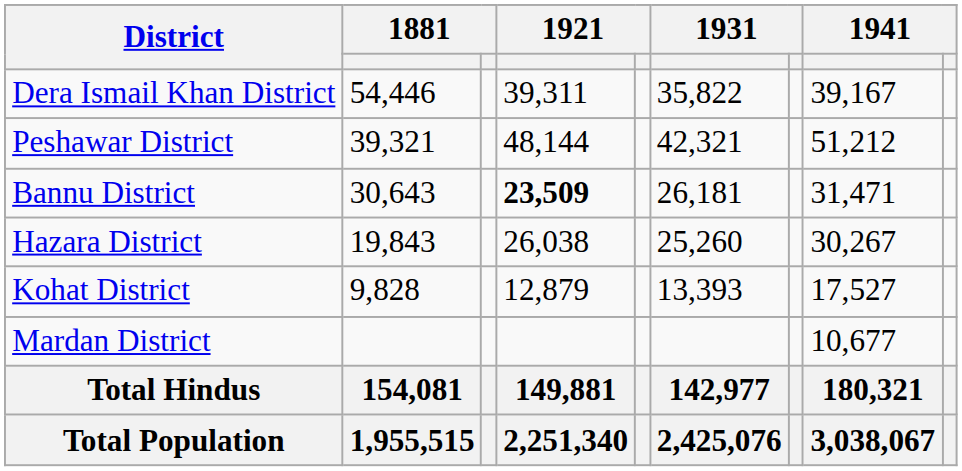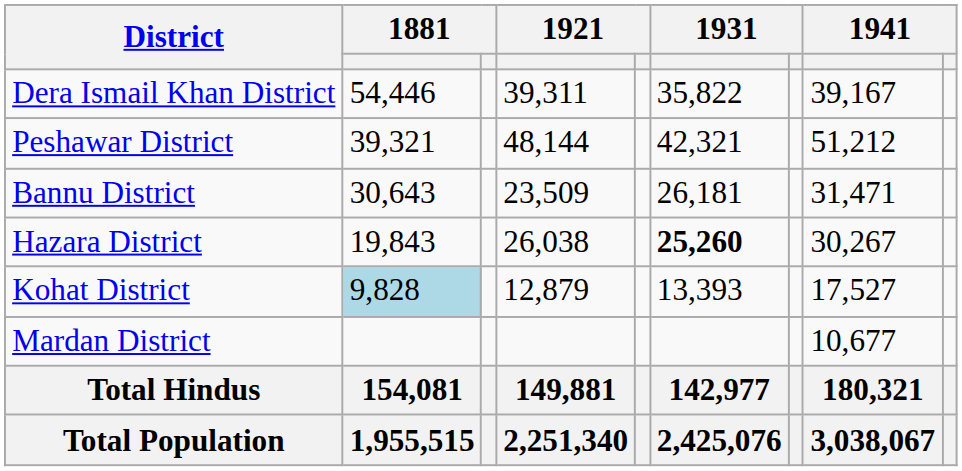(546, 192) bold -> (546, 192) normal
(700, 241) normal -> (700, 241) bold
(385, 291) no background -> (385, 291) lightblue background
